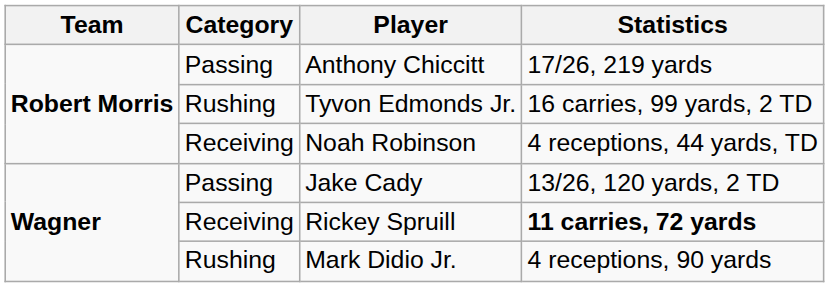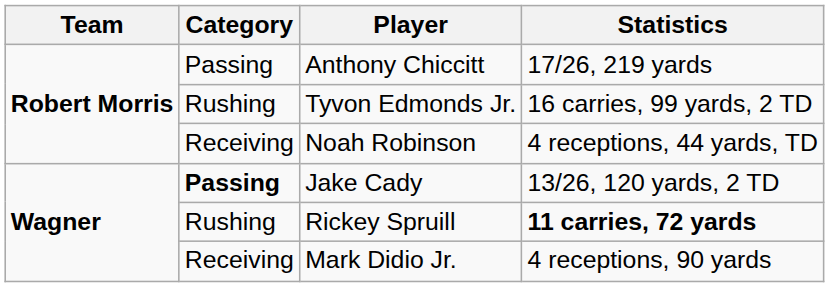(229, 182) normal -> (232, 182) bold
(239, 221) Receiving -> (230, 221) Rushing
(230, 260) Rushing -> (239, 260) Receiving
